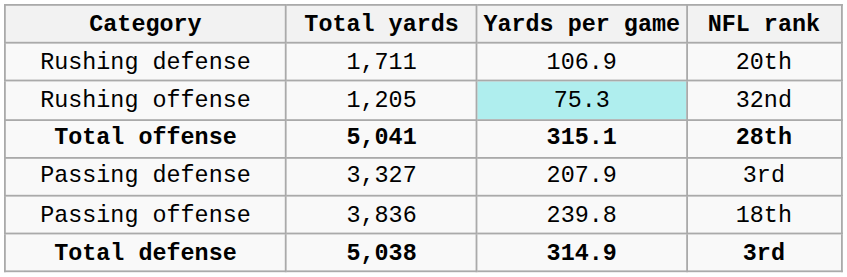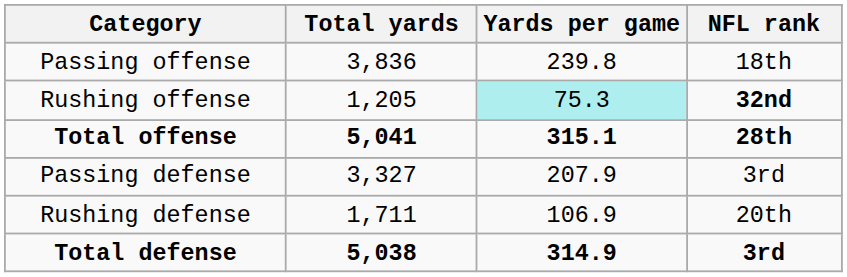rows swapped: (145, 215) <-> (145, 62)
(764, 100) normal -> (764, 100) bold
